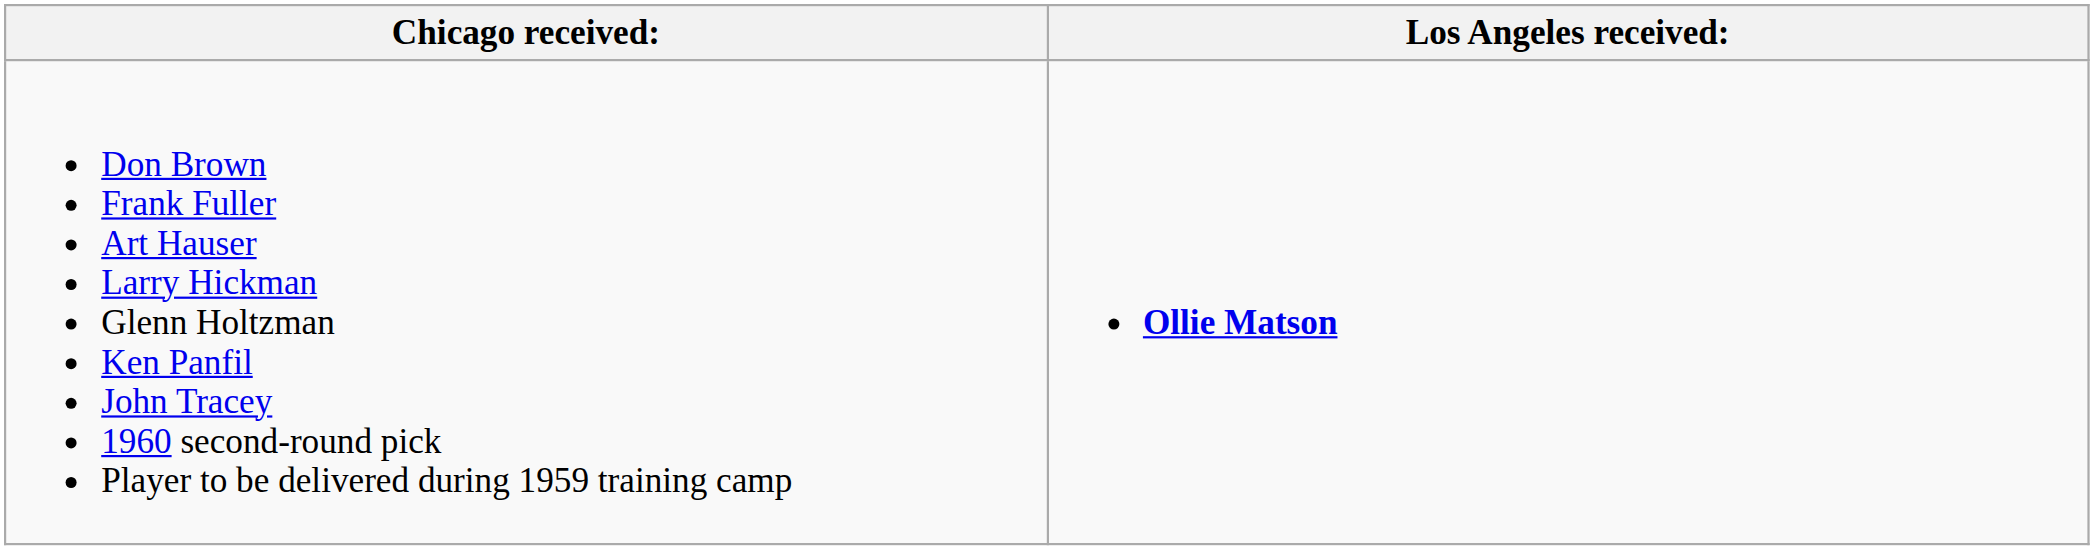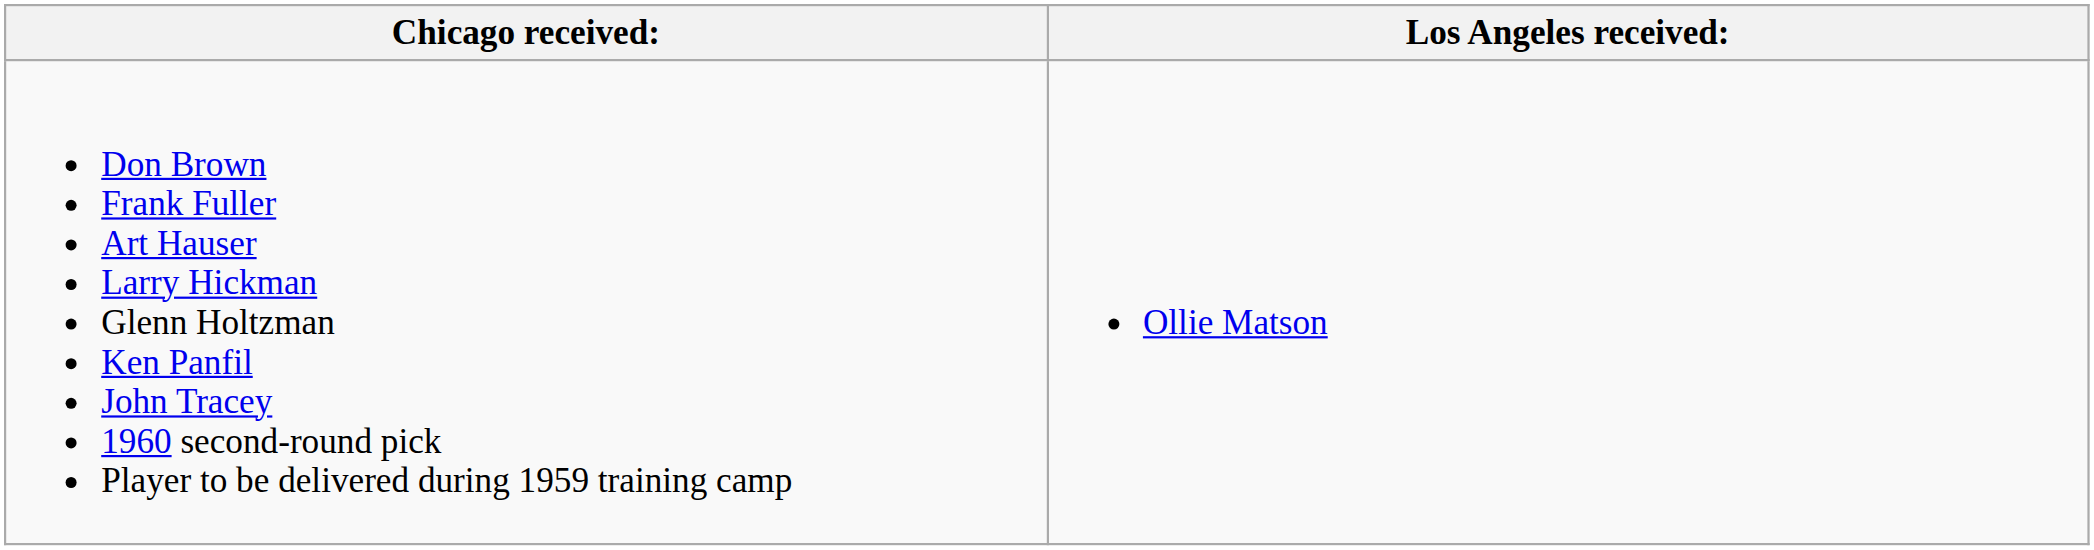(1568, 322) bold -> (1568, 322) normal
